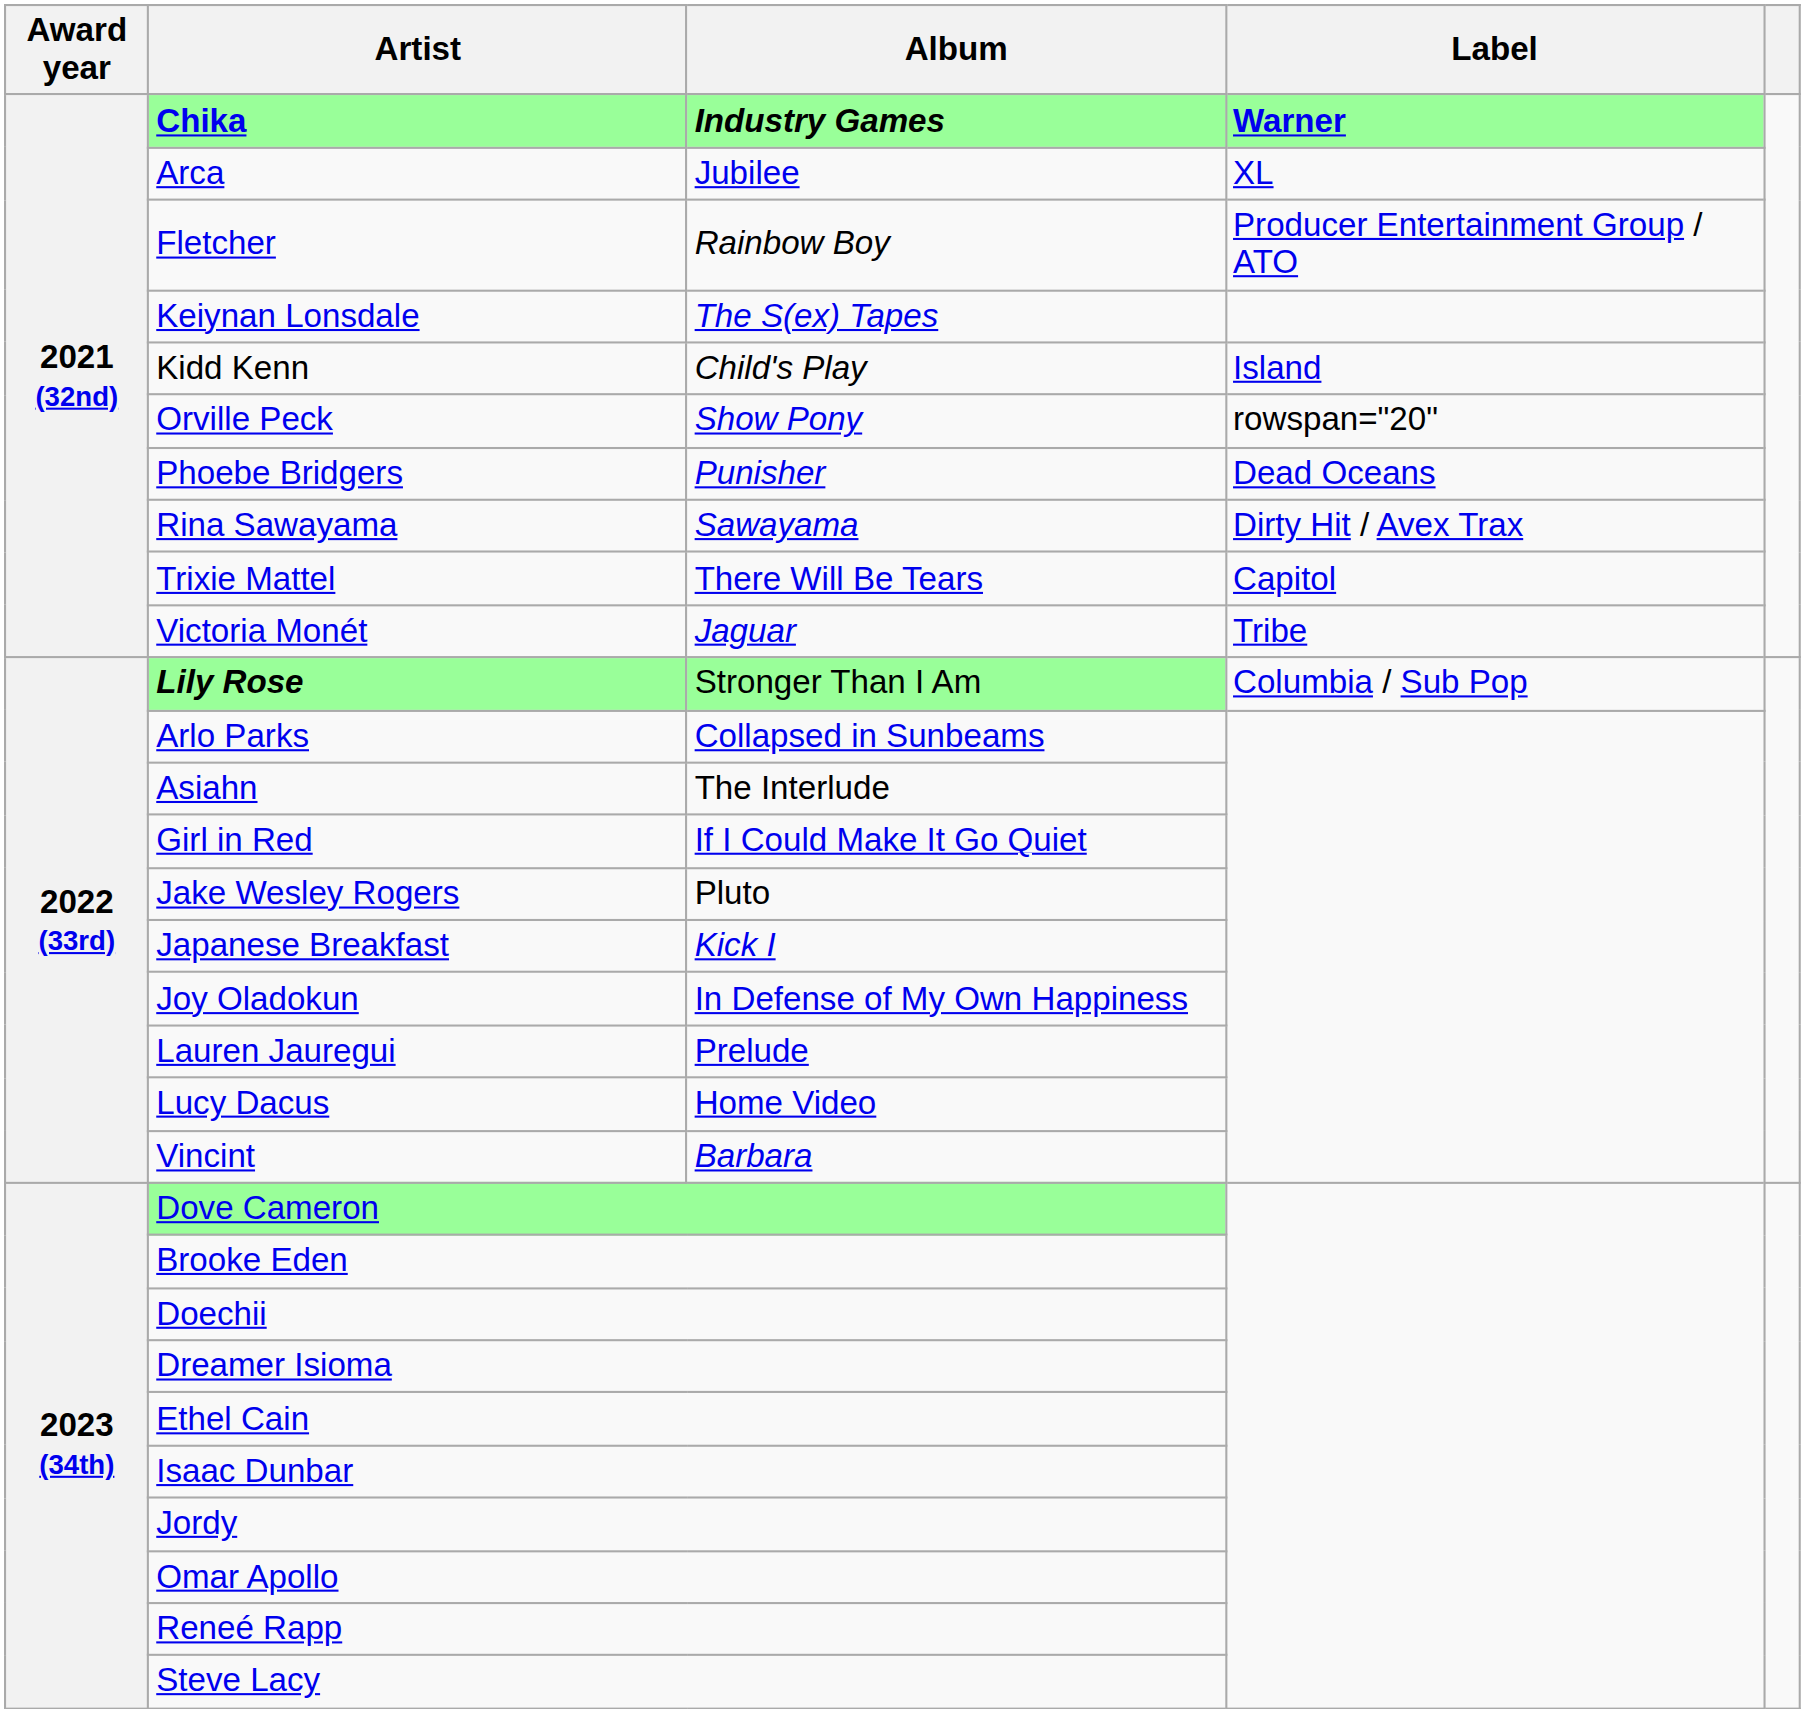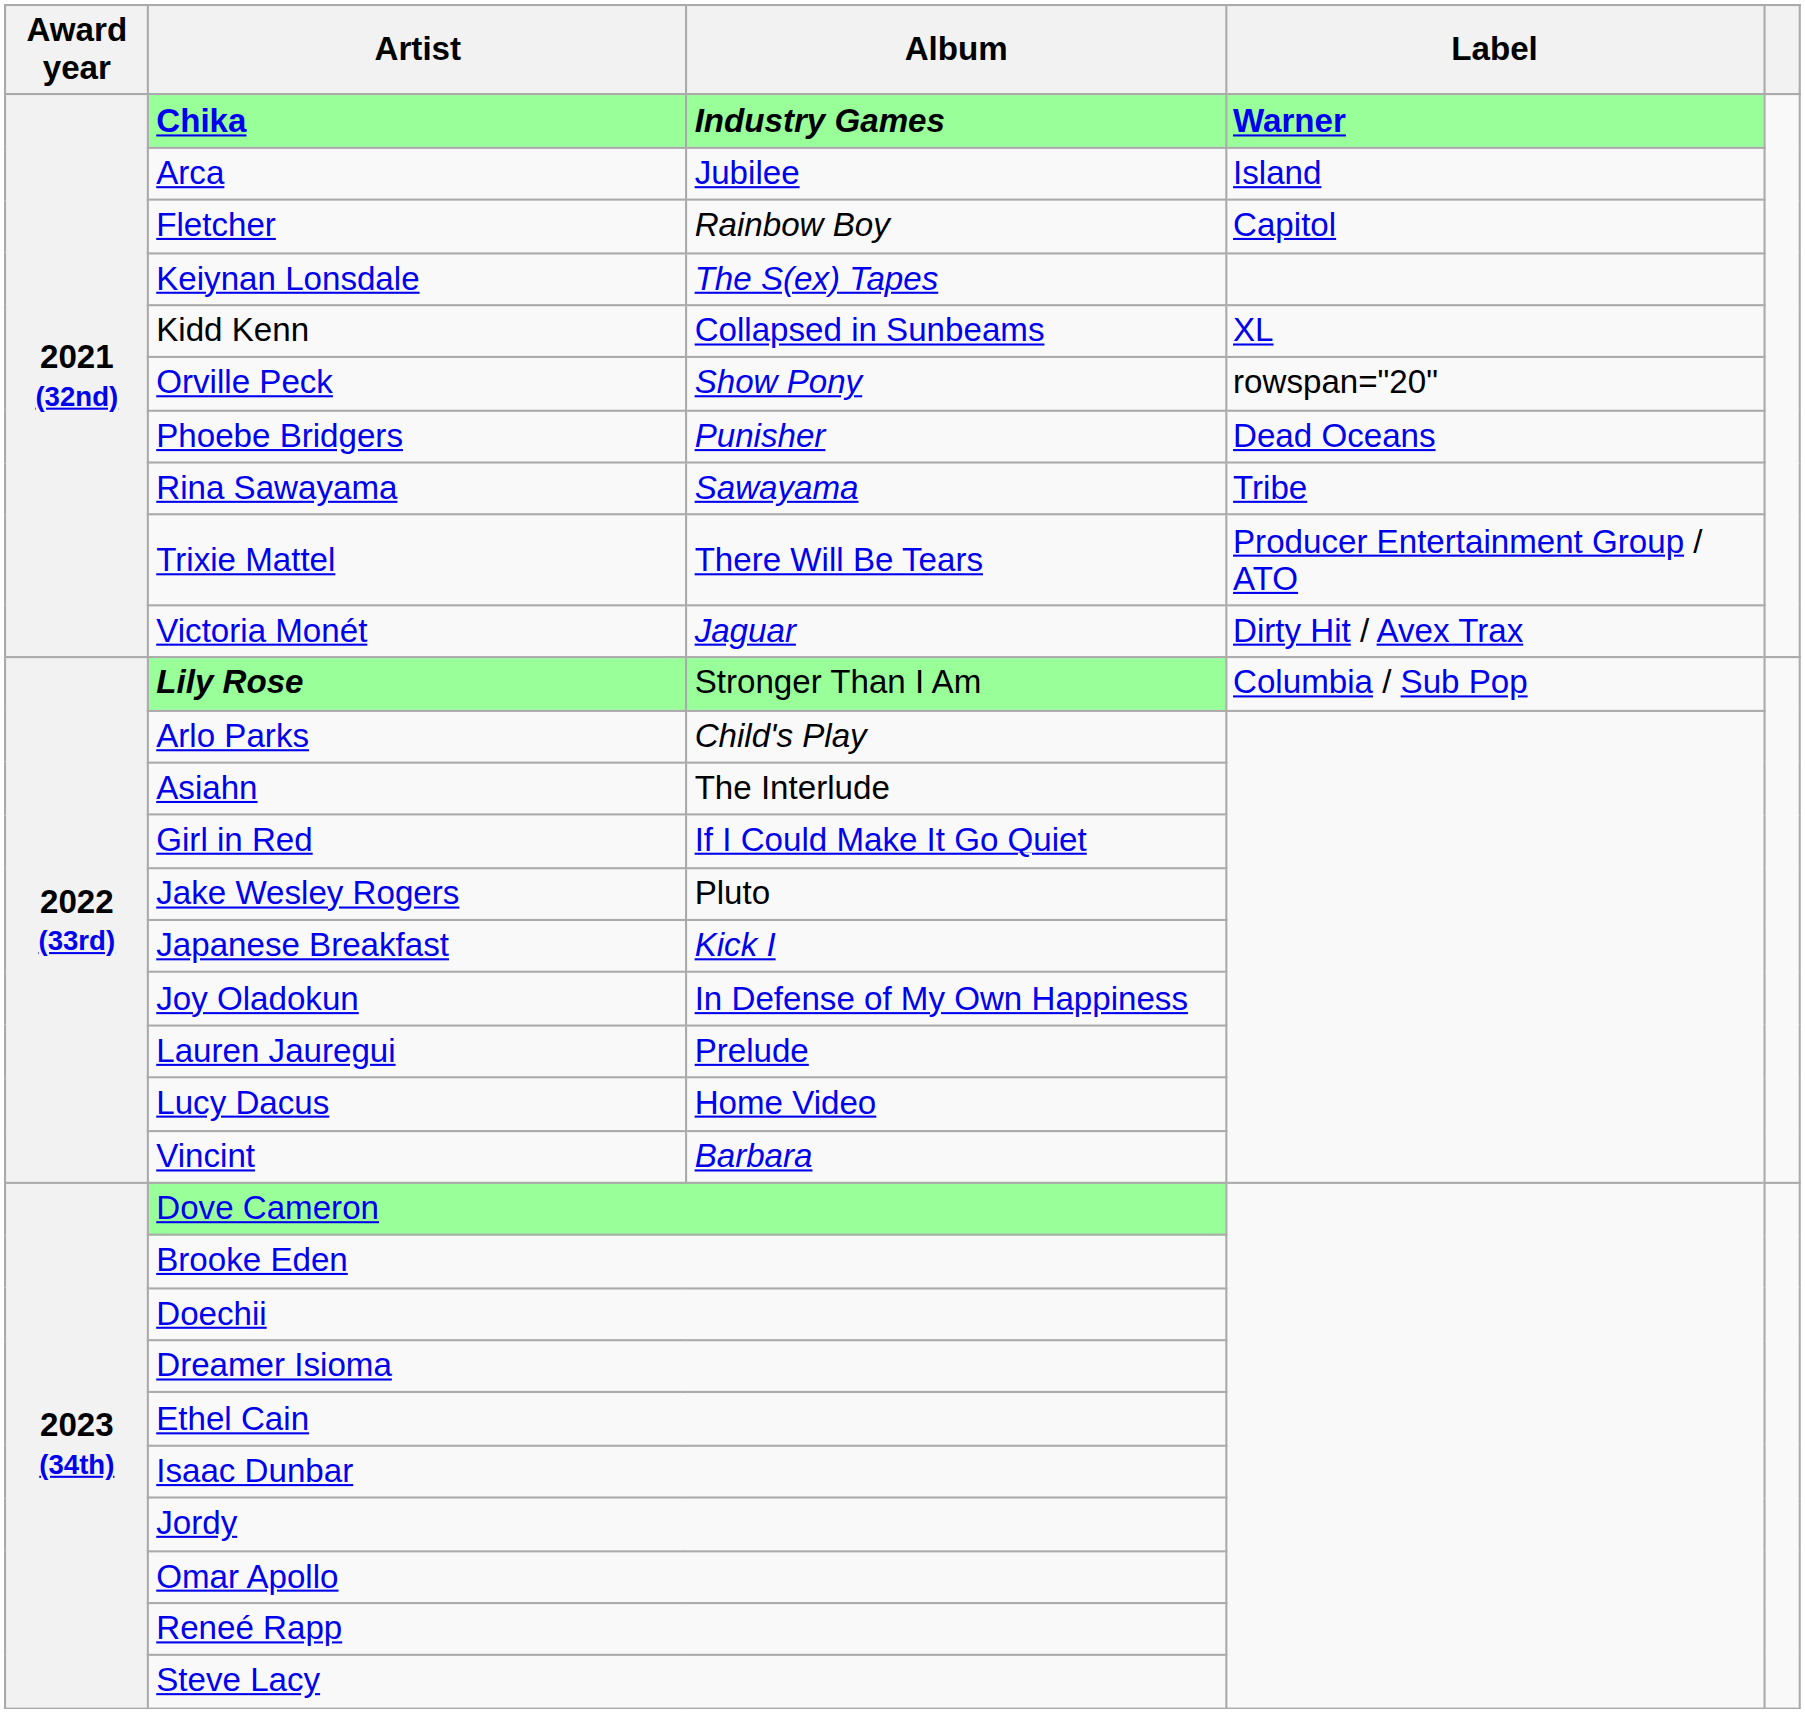(1253, 173) XL -> (1277, 173) Island
(1468, 244) Producer Entertainment Group / ATO -> (1285, 225) Capitol
(781, 367) Child's Play -> (870, 330) Collapsed in Sunbeams
(1277, 367) Island -> (1253, 330) XL
(1378, 525) Dirty Hit / Avex Trax -> (1270, 488) Tribe
(1285, 578) Capitol -> (1468, 559) Producer Entertainment Group / ATO
(1270, 630) Tribe -> (1378, 630) Dirty Hit / Avex Trax
(870, 735) Collapsed in Sunbeams -> (781, 735) Child's Play
